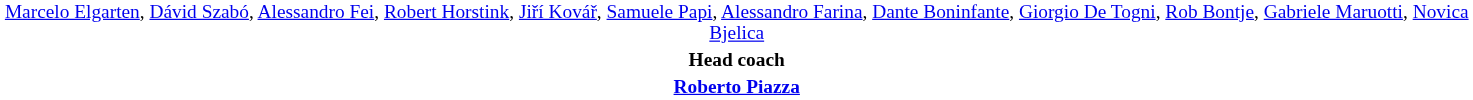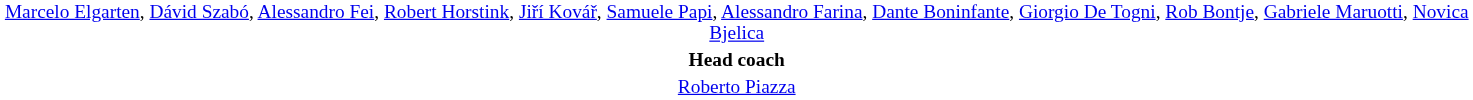(737, 86) bold -> (737, 86) normal
